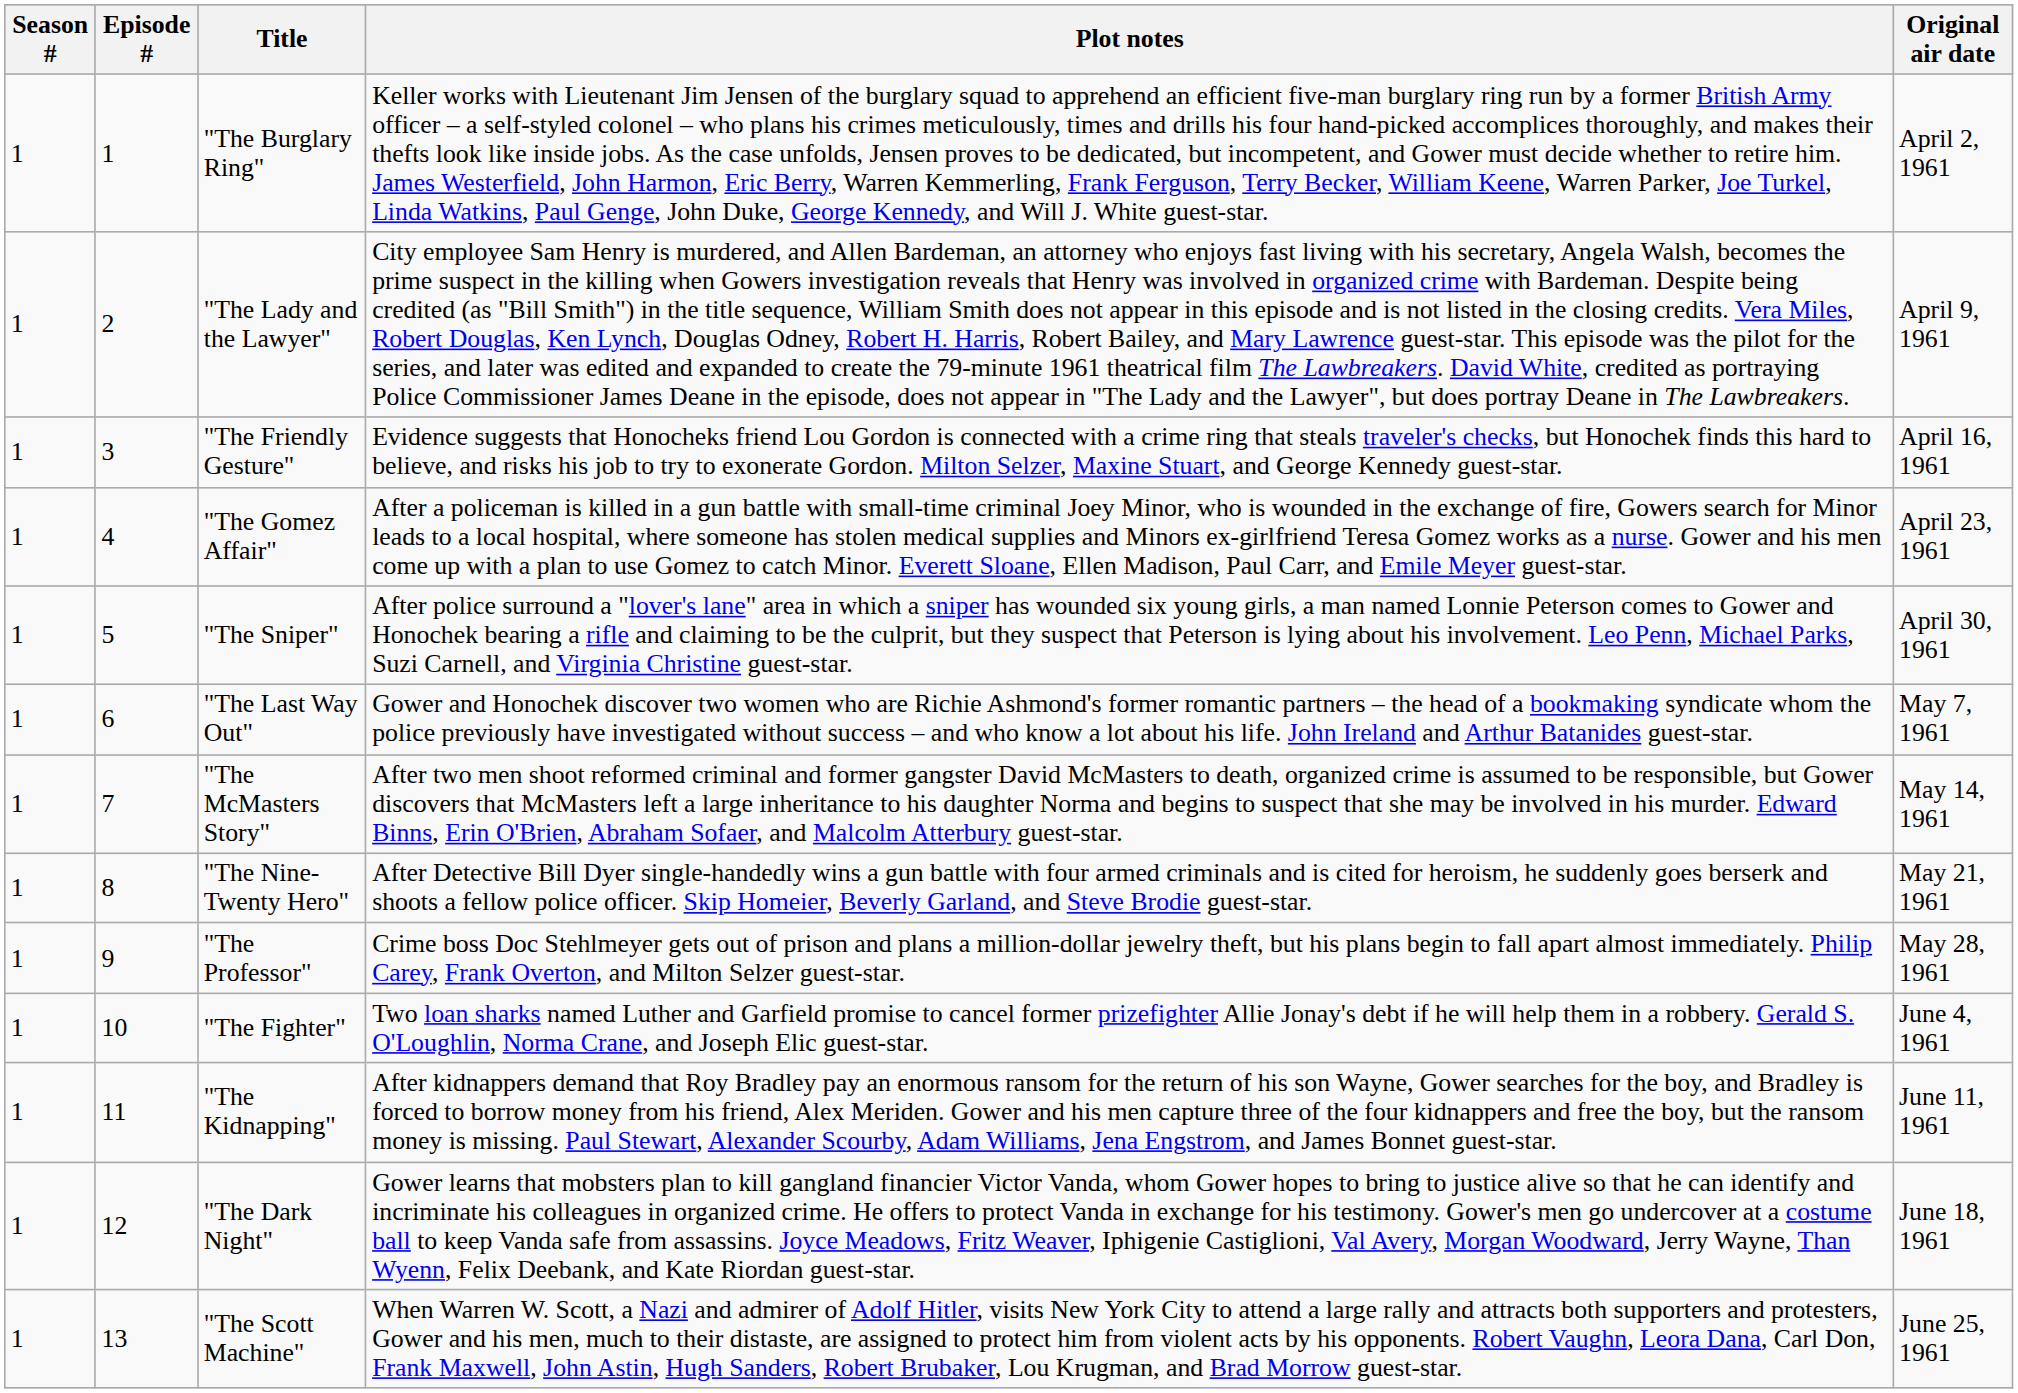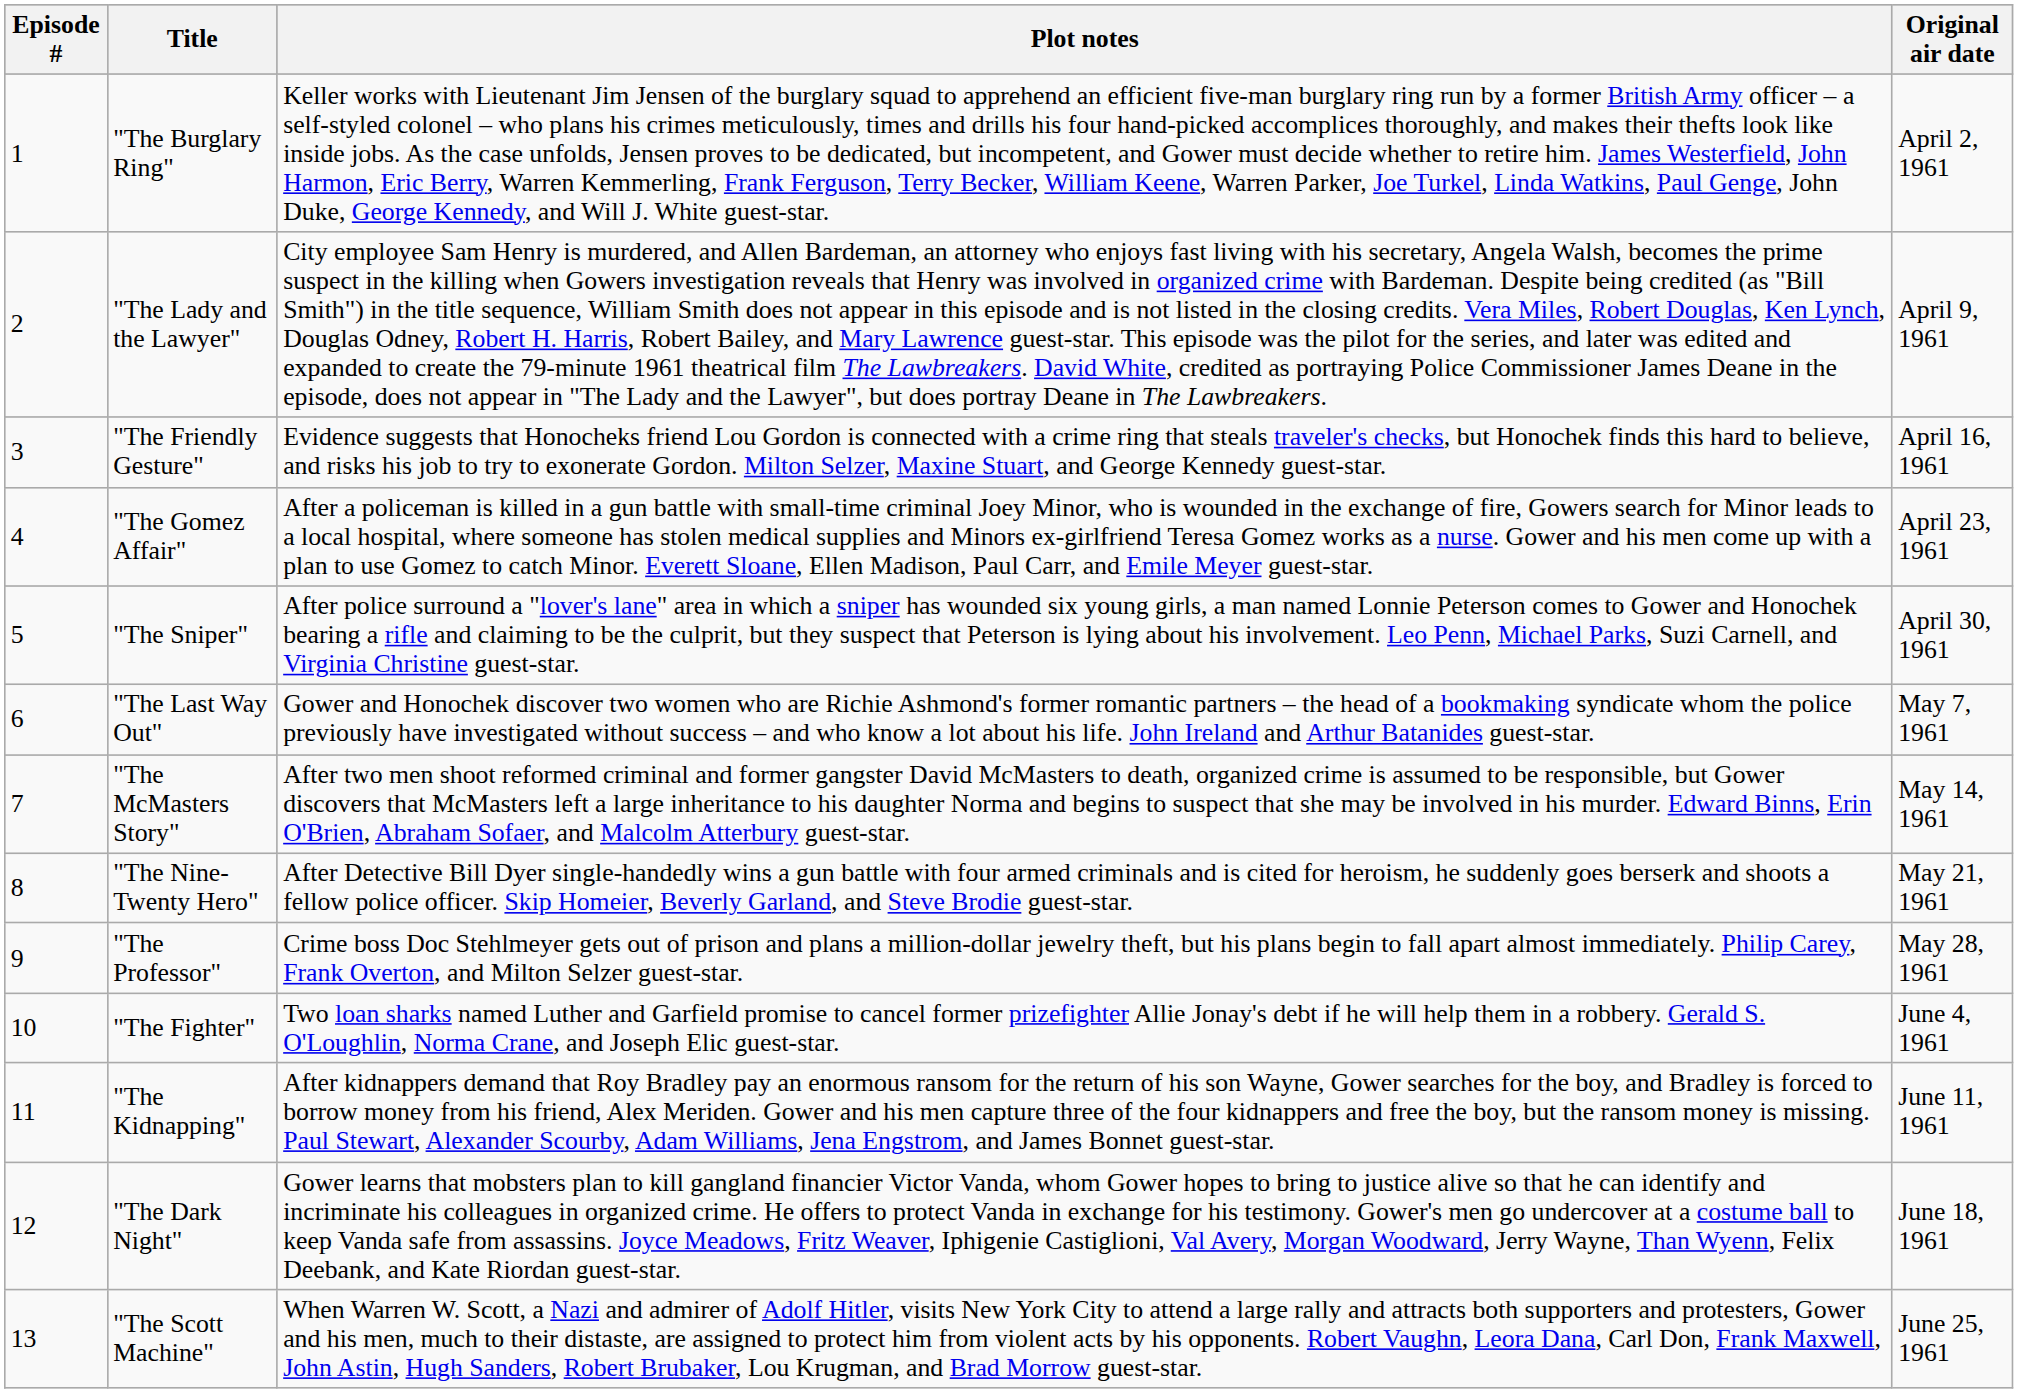- column: (50, 39)
